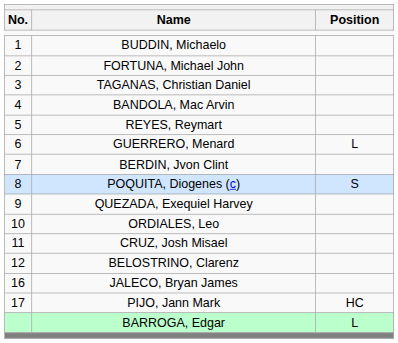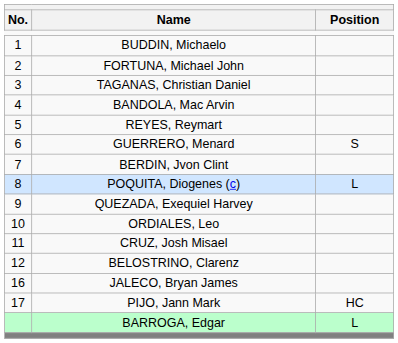(355, 144) L -> (355, 144) S
(355, 184) S -> (355, 184) L
